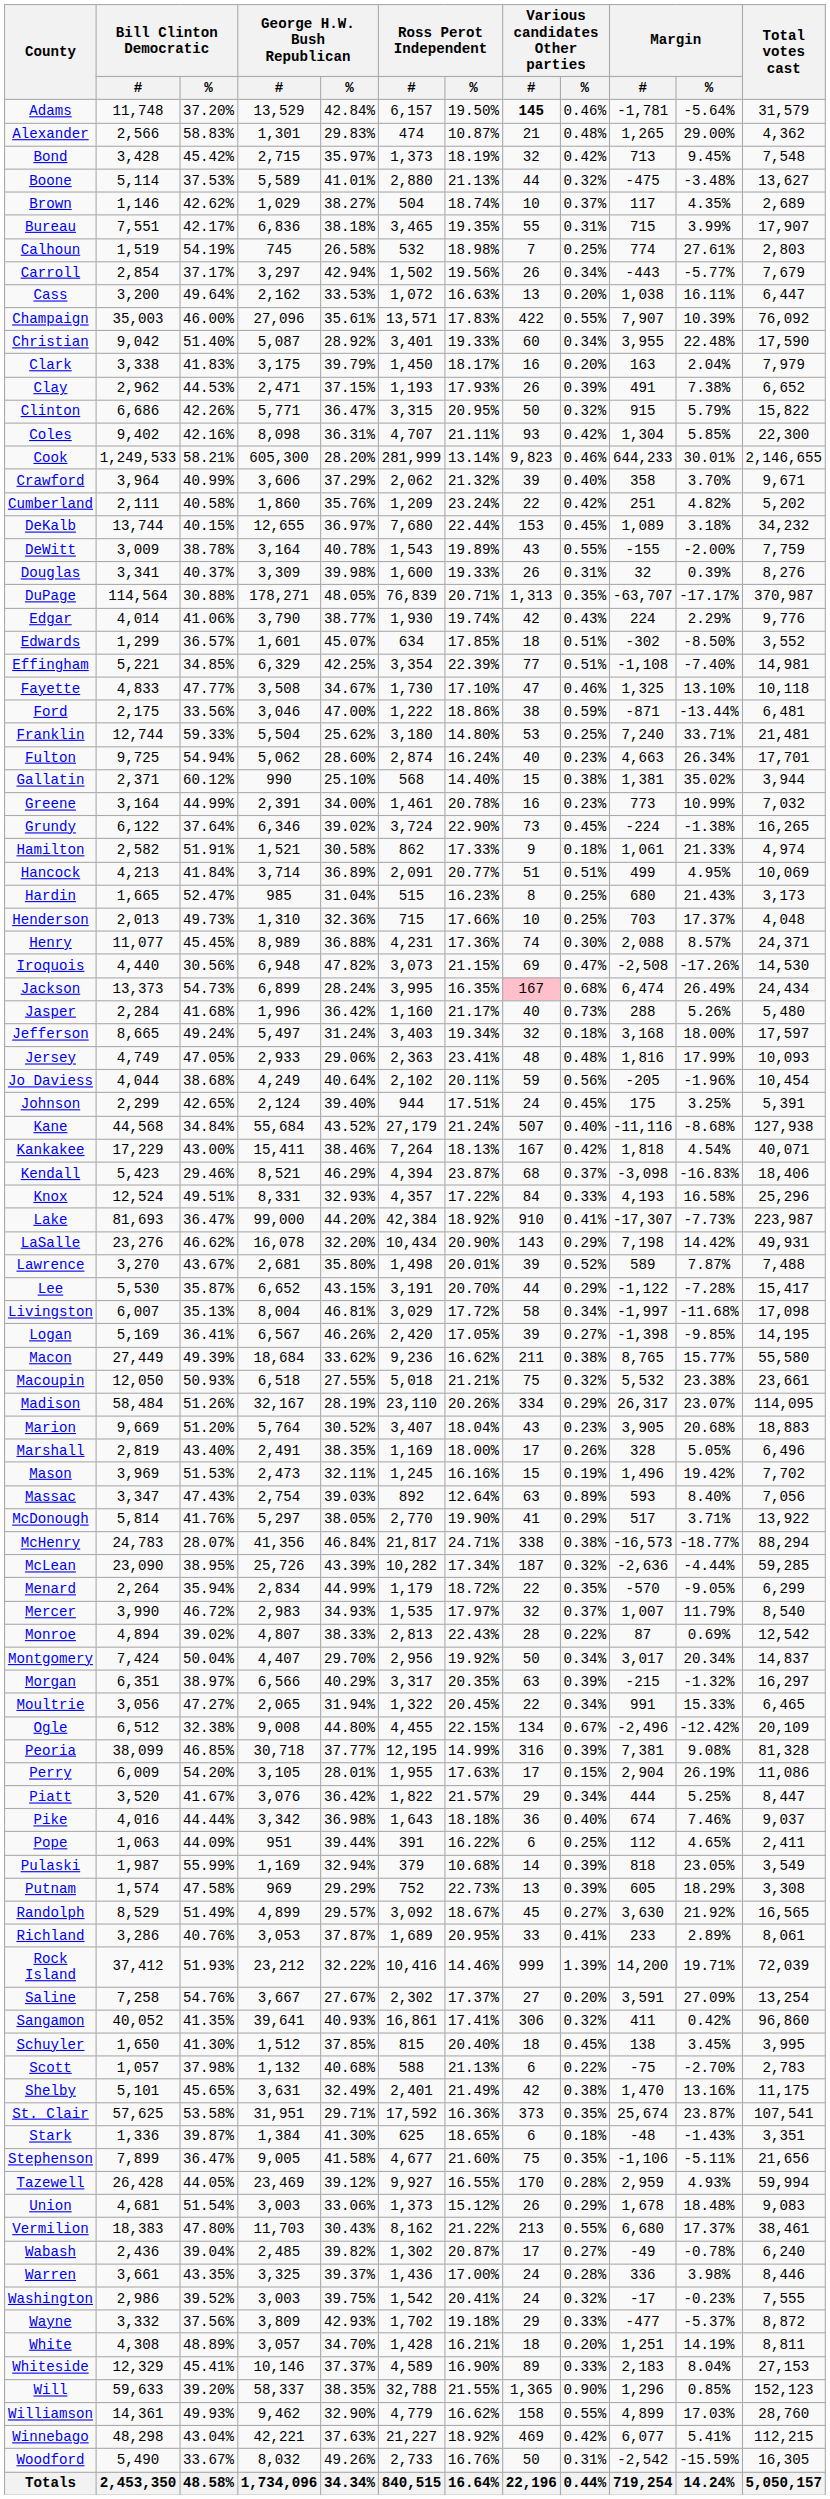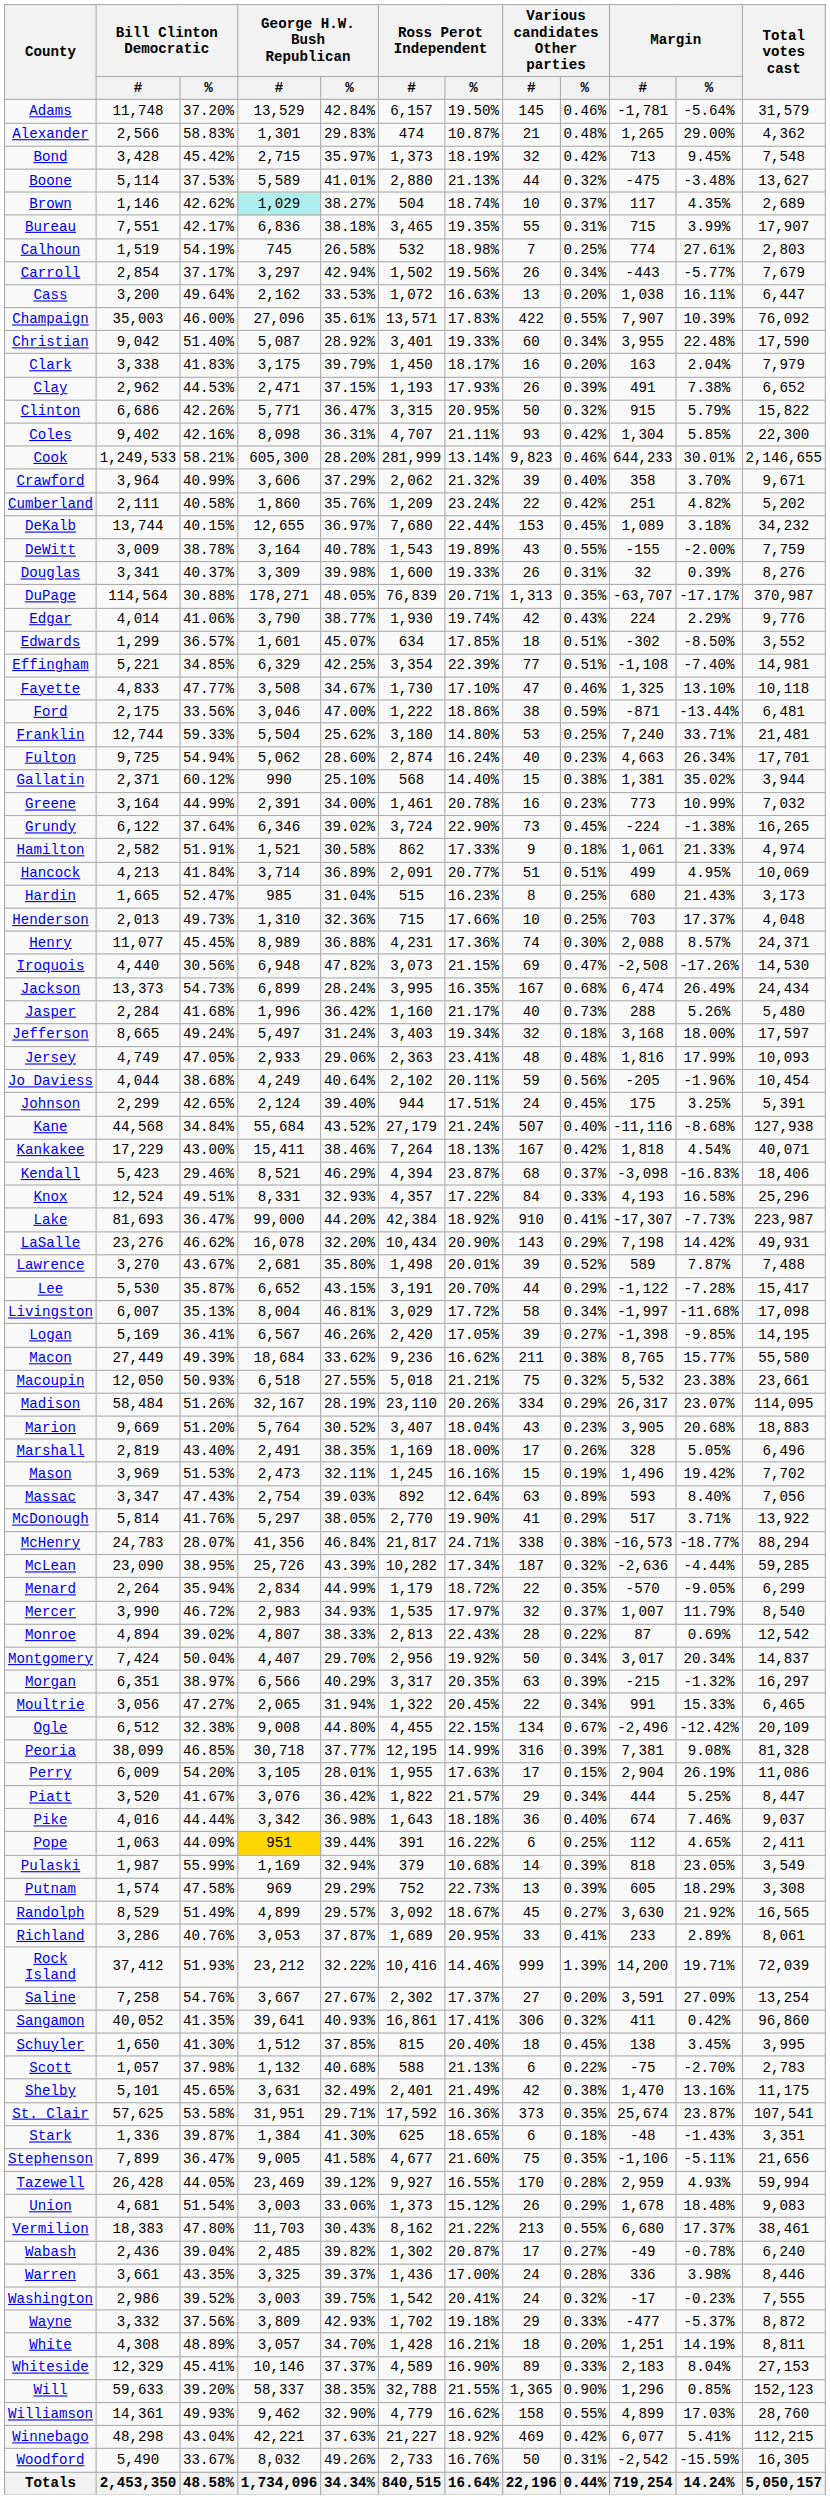(531, 111) bold -> (531, 111) normal
(279, 204) no background -> (279, 204) paleturquoise background
(531, 989) pink background -> (531, 989) no background
(279, 1843) no background -> (279, 1843) gold background
